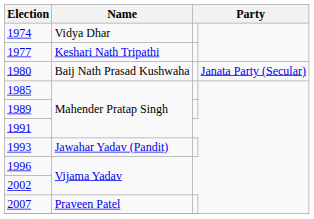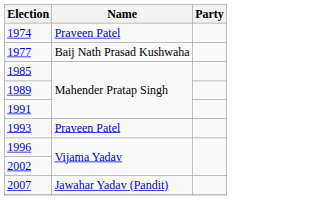(82, 33) Vidya Dhar -> (87, 33) Praveen Patel
(107, 52) Keshari Nath Tripathi -> (122, 52) Baij Nath Prasad Kushwaha
- row: (19, 71)
(111, 147) Jawahar Yadav (Pandit) -> (87, 128) Praveen Patel
(87, 204) Praveen Patel -> (111, 185) Jawahar Yadav (Pandit)
